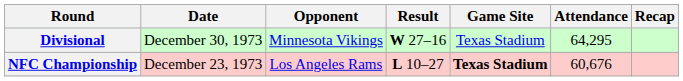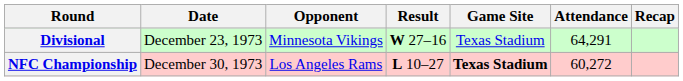(203, 40) December 30, 1973 -> (203, 40) December 23, 1973
(591, 40) 64,295 -> (591, 40) 64,291
(203, 64) December 23, 1973 -> (203, 64) December 30, 1973
(591, 64) 60,676 -> (591, 64) 60,272
